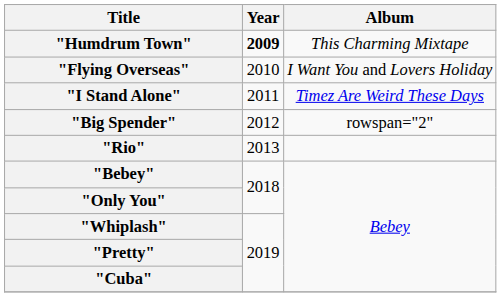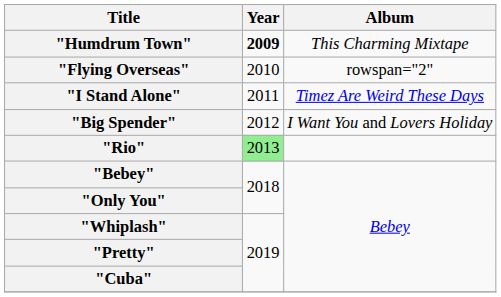(390, 69) I Want You and Lovers Holiday -> (390, 69) rowspan="2"
(390, 122) rowspan="2" -> (390, 122) I Want You and Lovers Holiday
(263, 148) no background -> (263, 148) lightgreen background
